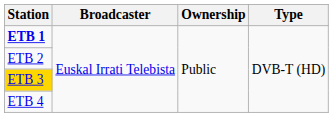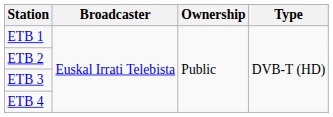(26, 36) bold -> (26, 36) normal
(26, 79) gold background -> (26, 79) no background
